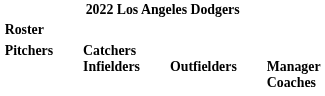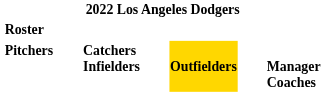(203, 66) no background -> (203, 66) gold background
